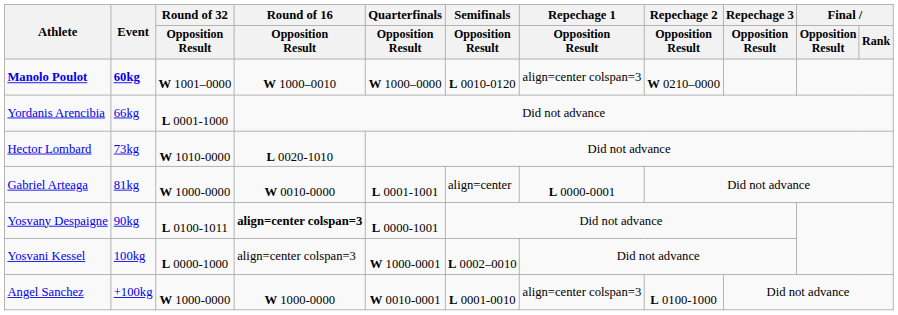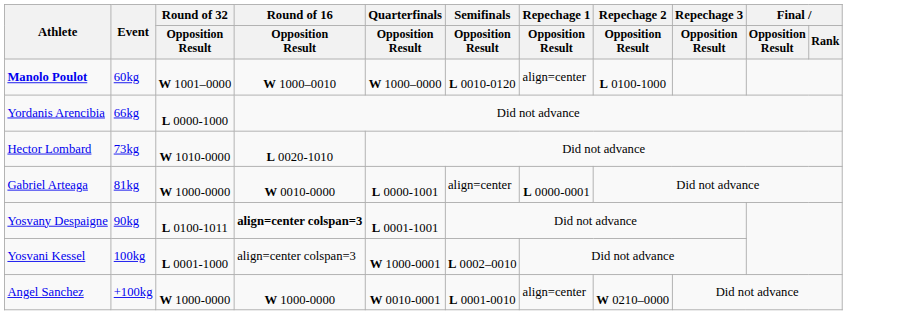(127, 77) bold -> (126, 77) normal
(582, 77) align=center colspan=3 -> (554, 77) align=center
(684, 85) W 0210–0000 -> (633, 85) L 0100-1000
(195, 120) L 0001-1000 -> (195, 120) L 0000-1000
(405, 192) L 0001-1001 -> (405, 192) L 0000-1001
(405, 228) L 0000-1001 -> (405, 228) L 0001-1001
(195, 264) L 0000-1000 -> (195, 264) L 0001-1000
(582, 292) align=center colspan=3 -> (554, 292) align=center
(684, 300) L 0100-1000 -> (633, 300) W 0210–0000
